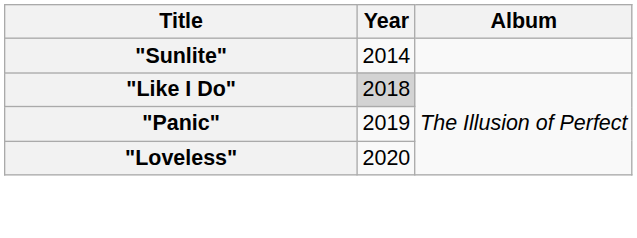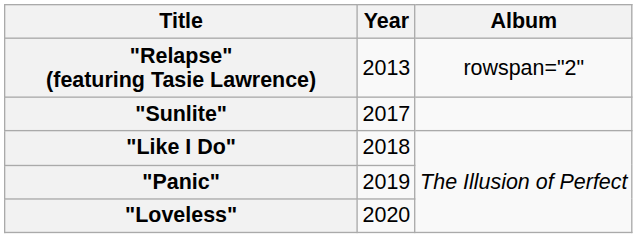+ row: (181, 67)
(386, 55) 2014 -> (386, 113) 2017
(386, 89) lightgrey background -> (386, 147) no background
